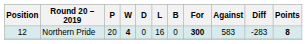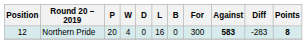(128, 32) bold -> (128, 32) normal
(197, 32) bold -> (197, 32) normal
(228, 32) normal -> (228, 32) bold
